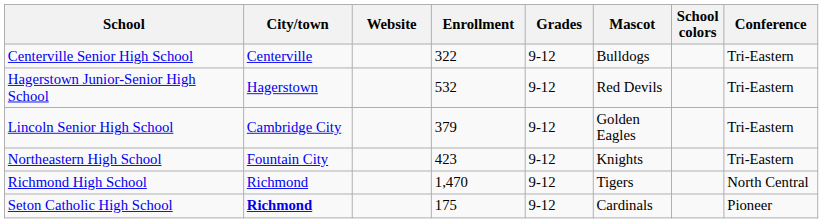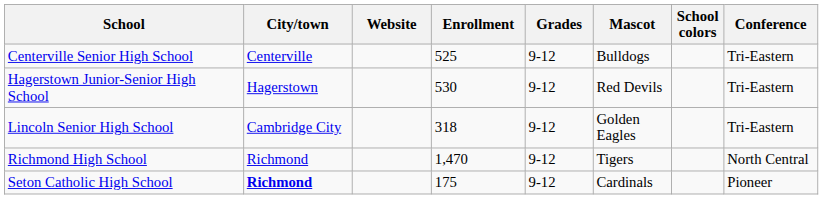(446, 56) 322 -> (446, 56) 525
(446, 87) 532 -> (446, 87) 530
(446, 127) 379 -> (446, 127) 318
- row: (85, 159)
